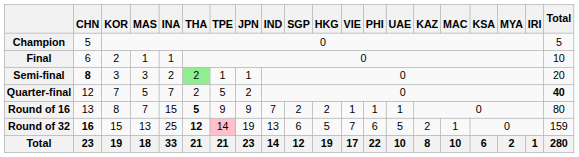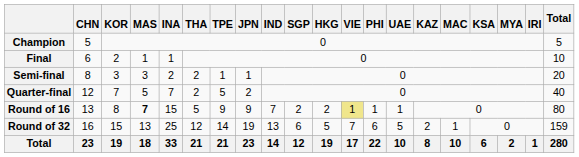(88, 76) bold -> (88, 76) normal
(196, 76) lightgreen background -> (196, 76) no background
(559, 93) bold -> (559, 93) normal
(145, 110) normal -> (145, 110) bold
(196, 110) bold -> (196, 110) normal
(352, 110) no background -> (352, 110) khaki background
(88, 127) bold -> (88, 127) normal
(196, 127) bold -> (196, 127) normal
(223, 127) pink background -> (223, 127) no background
